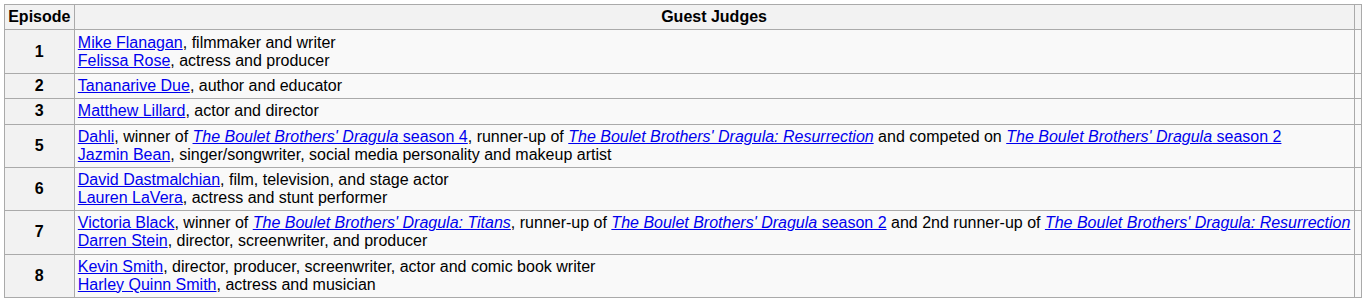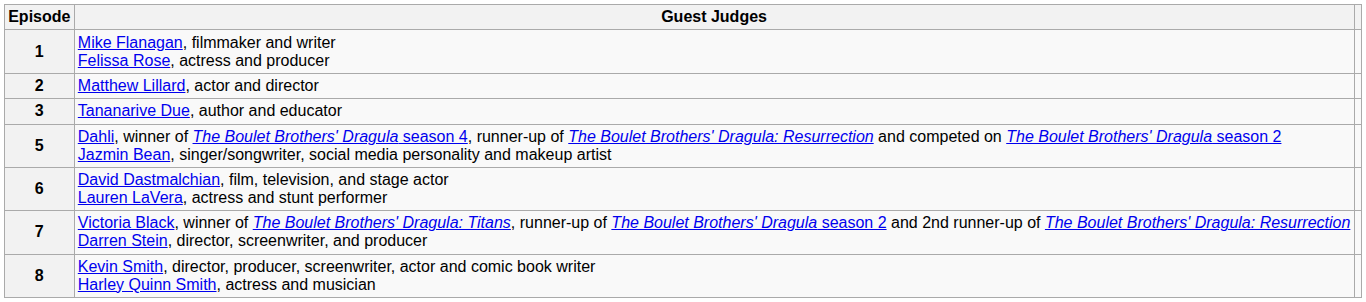(210, 85) Tananarive Due, author and educator -> (198, 85) Matthew Lillard, actor and director
(198, 111) Matthew Lillard, actor and director -> (210, 111) Tananarive Due, author and educator
